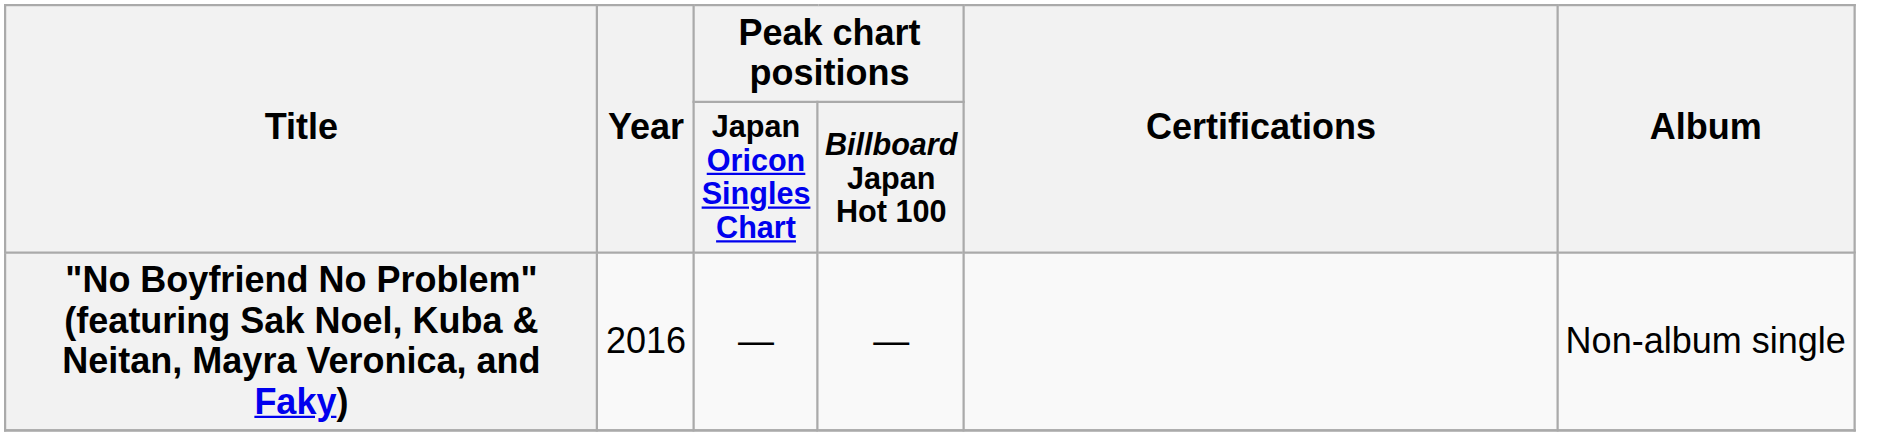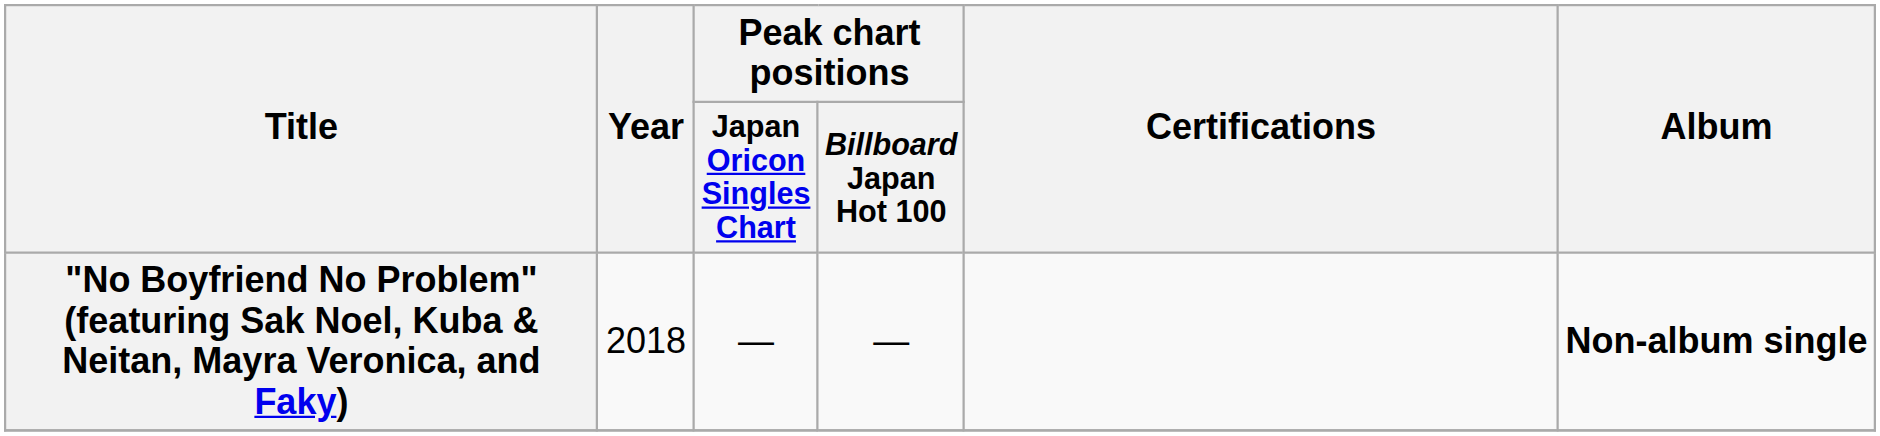(646, 340) 2016 -> (646, 340) 2018
(1706, 340) normal -> (1717, 340) bold
